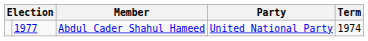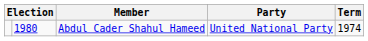(26, 28) 1977 -> (26, 28) 1980
